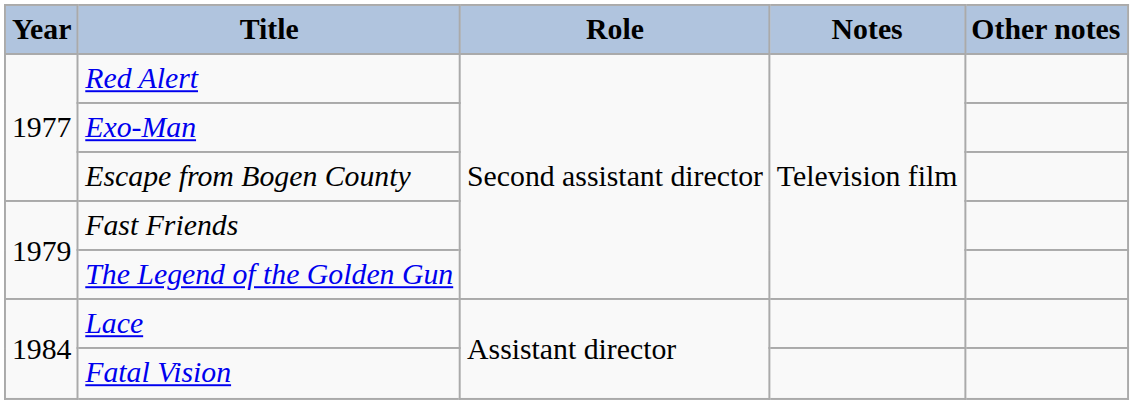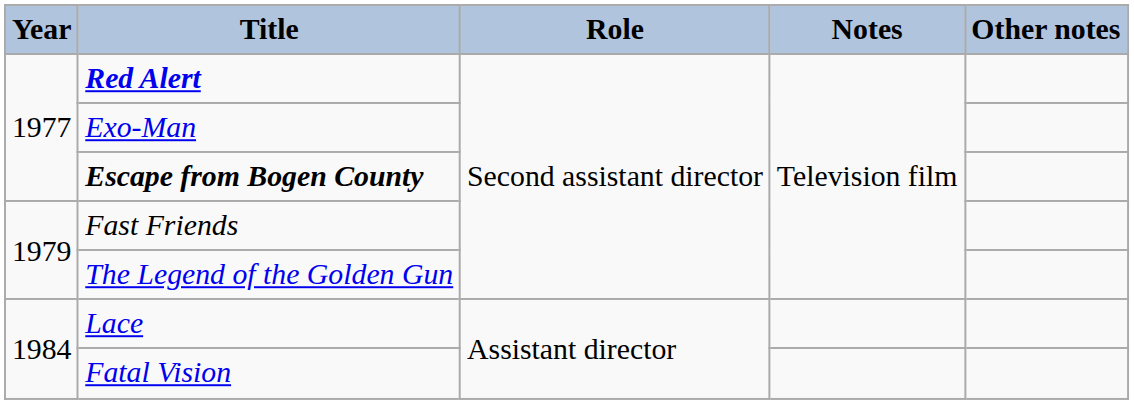(142, 78) normal -> (143, 78) bold
(248, 176) normal -> (254, 176) bold
